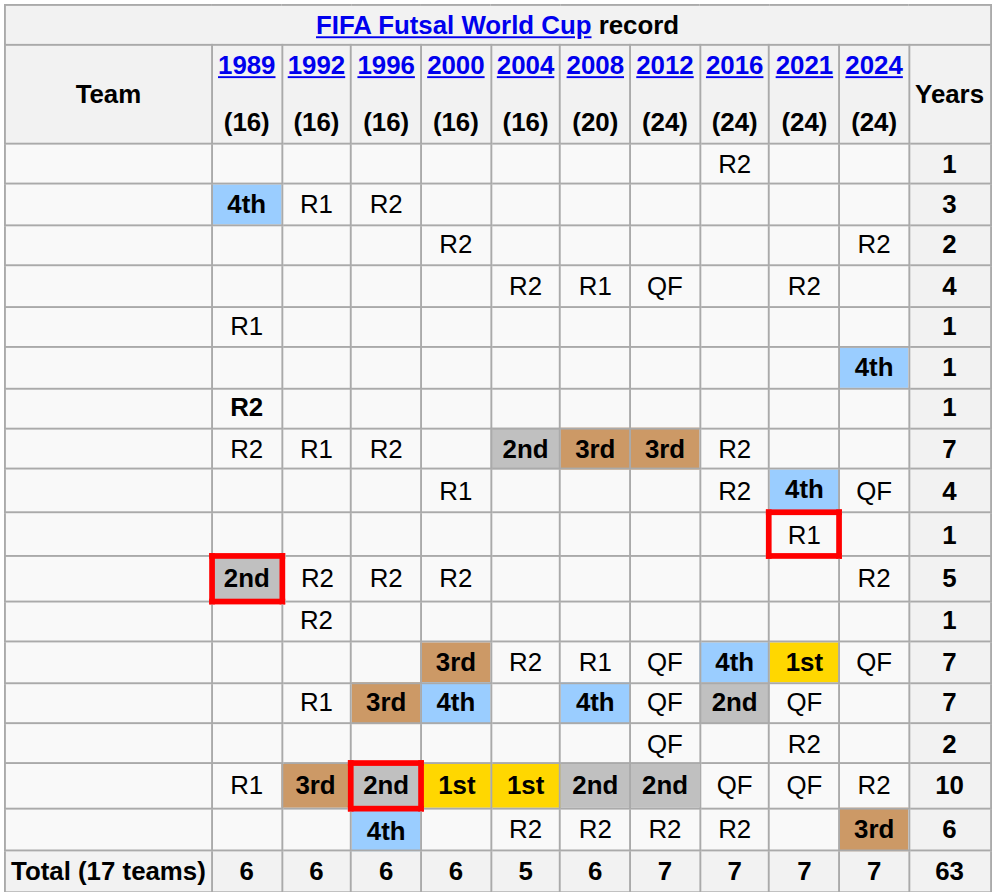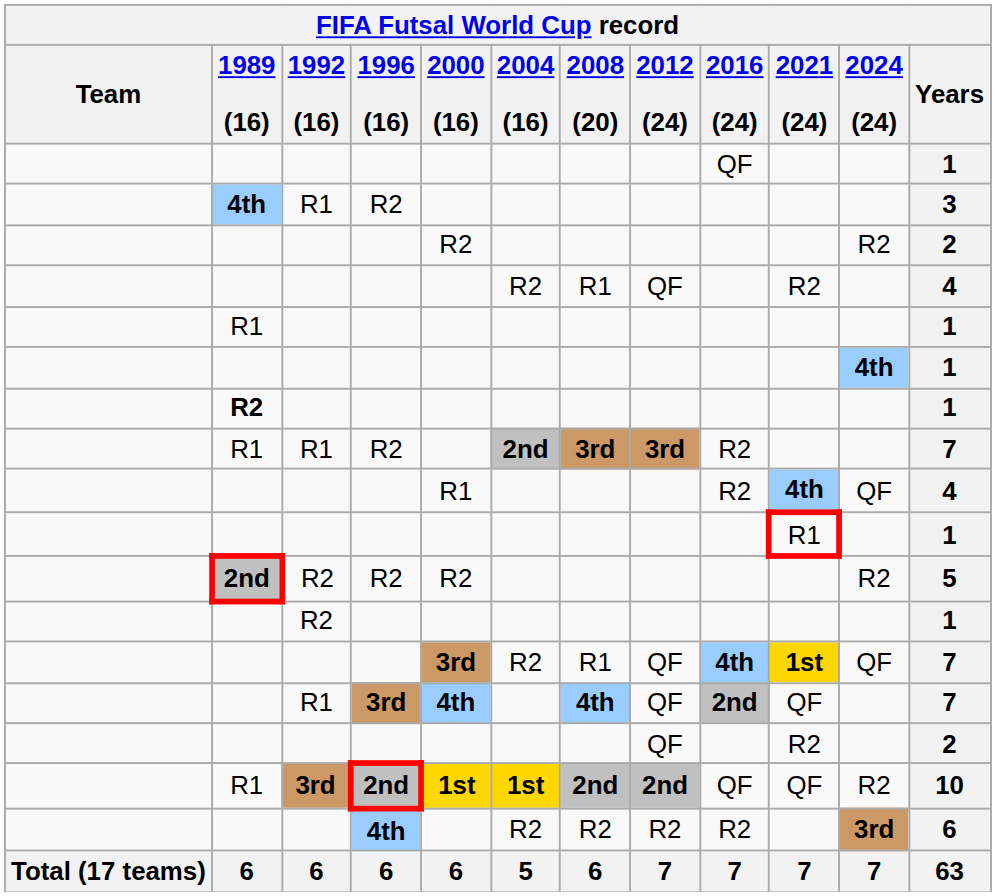(735, 163) R2 -> (735, 163) QF
(247, 448) R2 -> (247, 448) R1
